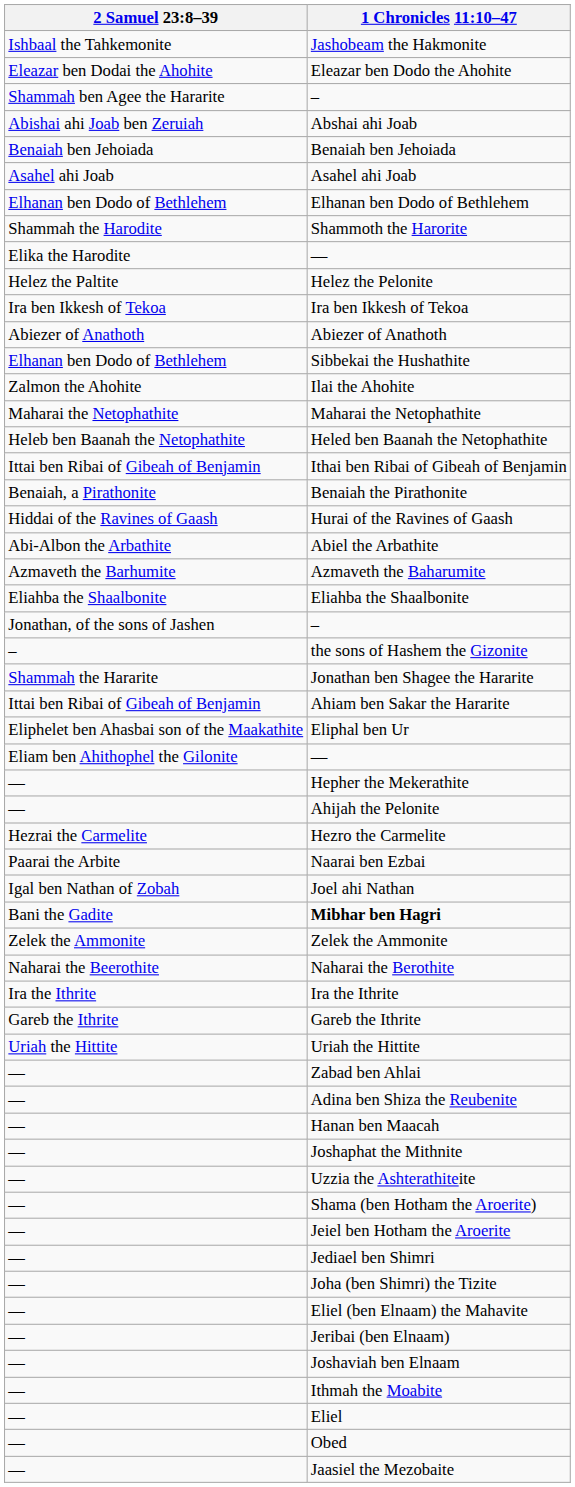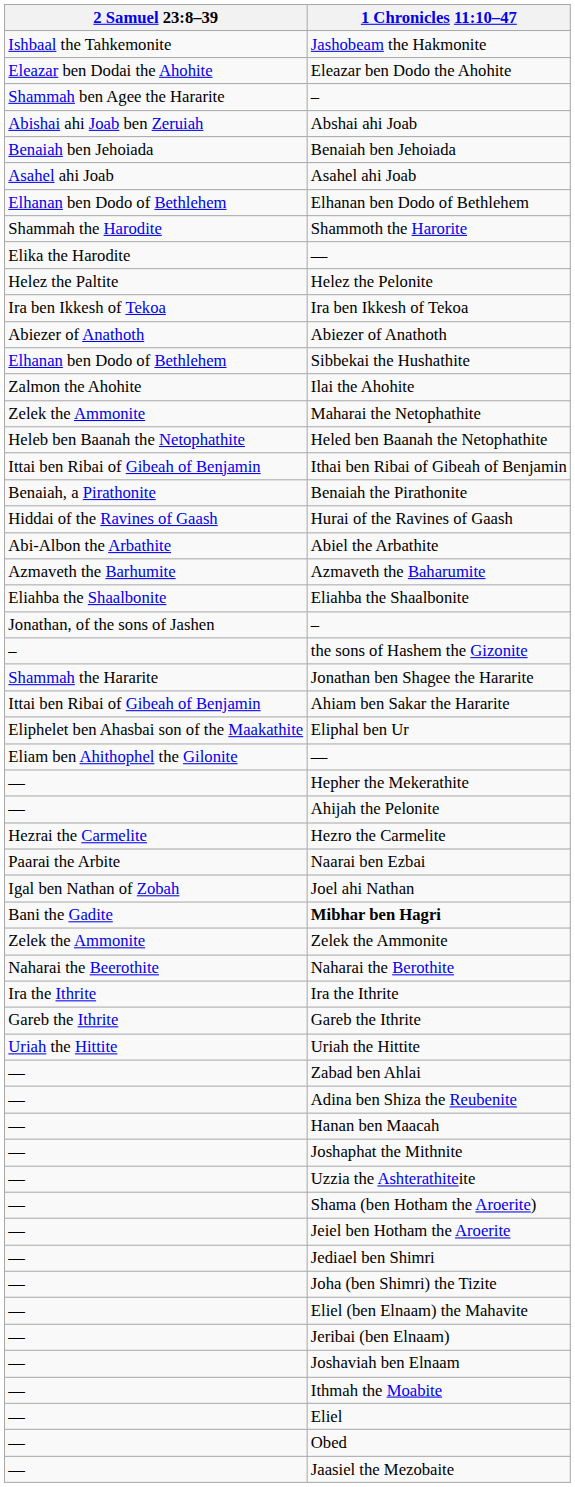(93, 413) Maharai the Netophathite -> (77, 413) Zelek the Ammonite
